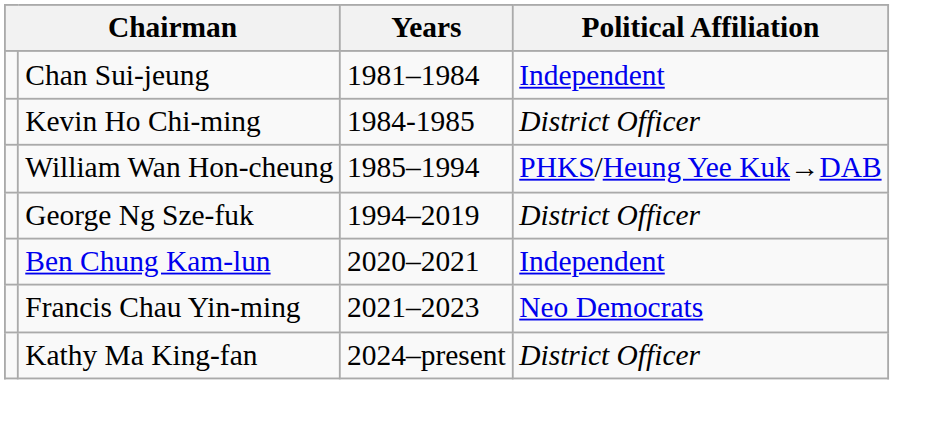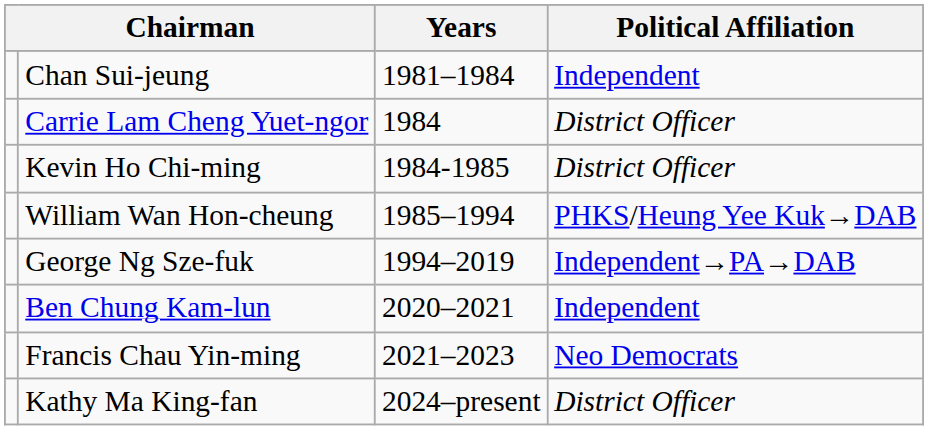+ row: (197, 121)
(610, 214) District Officer -> (705, 261) Independent→PA→DAB
